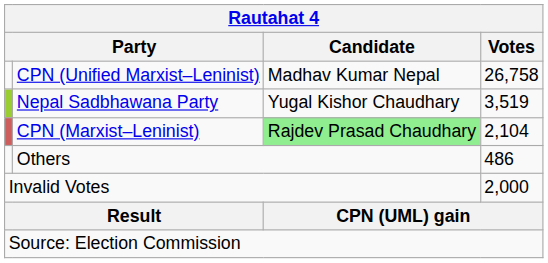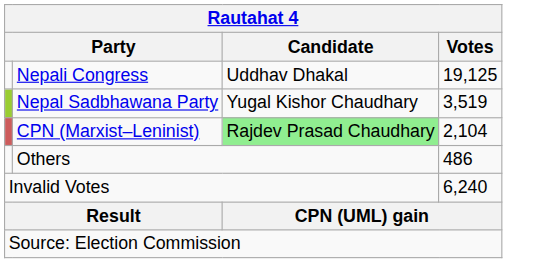- row: (138, 74)
+ row: (82, 74)
(507, 187) 2,000 -> (465, 187) 6,240
